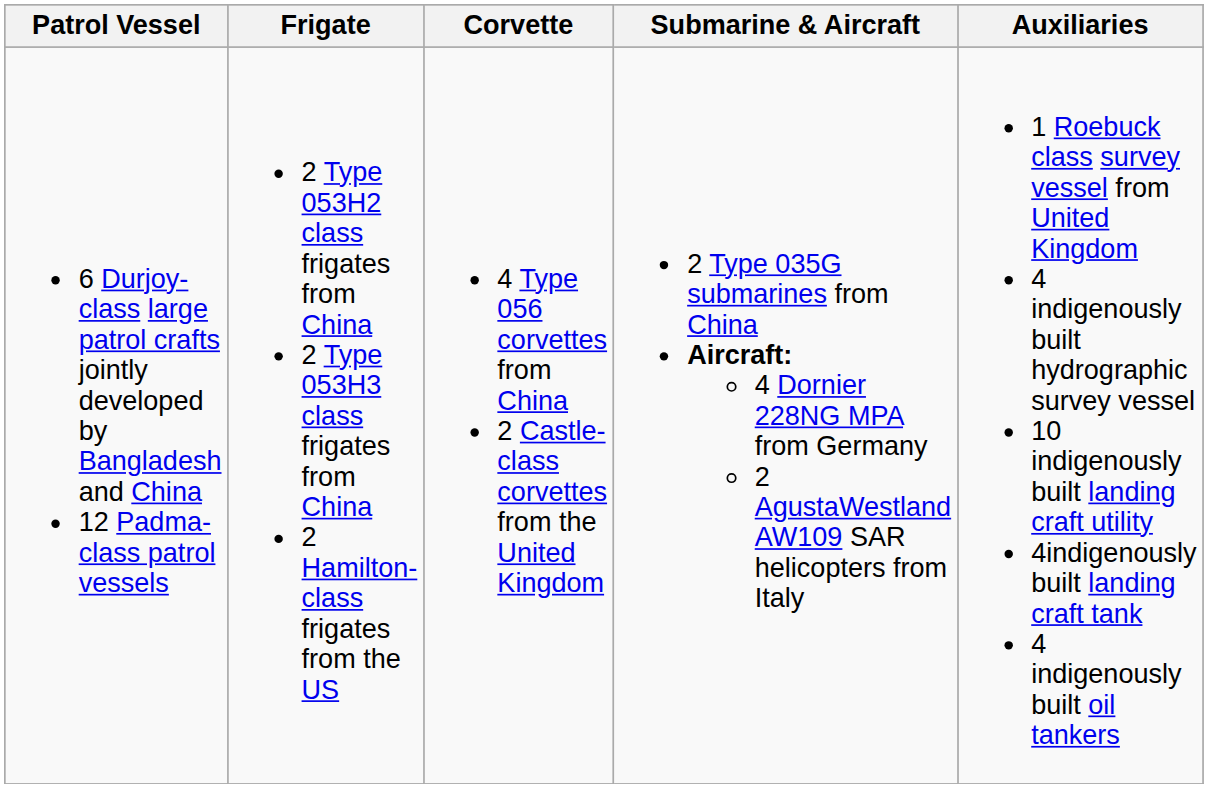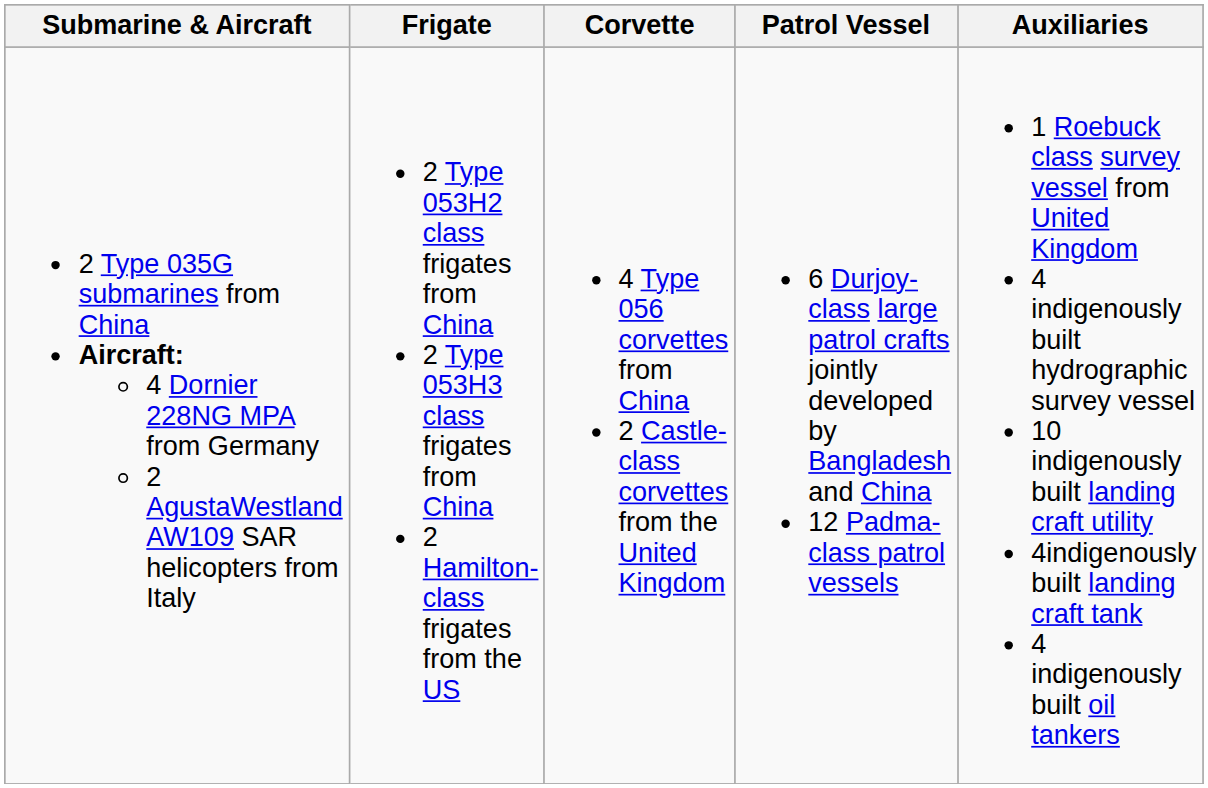columns swapped: (785, 25) <-> (116, 25)
